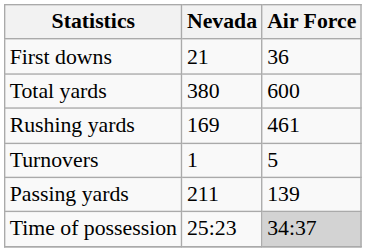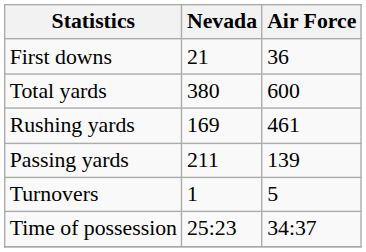rows swapped: (69, 194) <-> (54, 159)
(292, 228) lightgrey background -> (292, 228) no background
